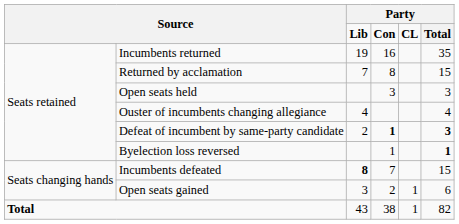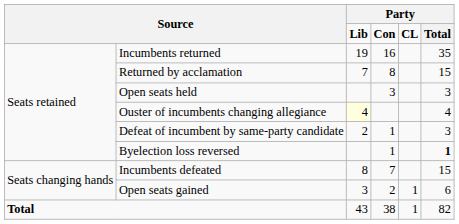(365, 111) no background -> (365, 111) lightyellow background
(392, 131) bold -> (392, 131) normal
(448, 131) bold -> (448, 131) normal
(365, 170) bold -> (365, 170) normal
